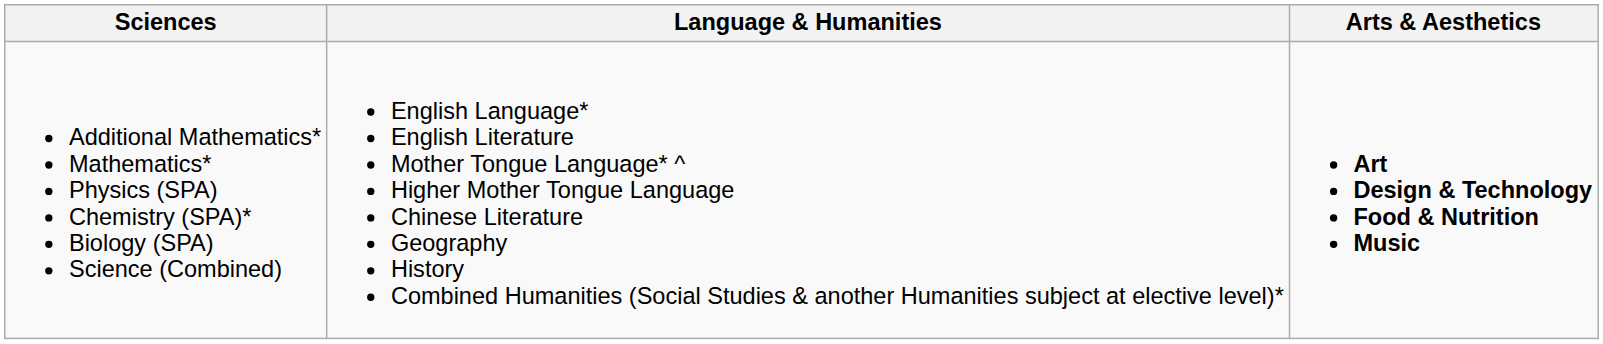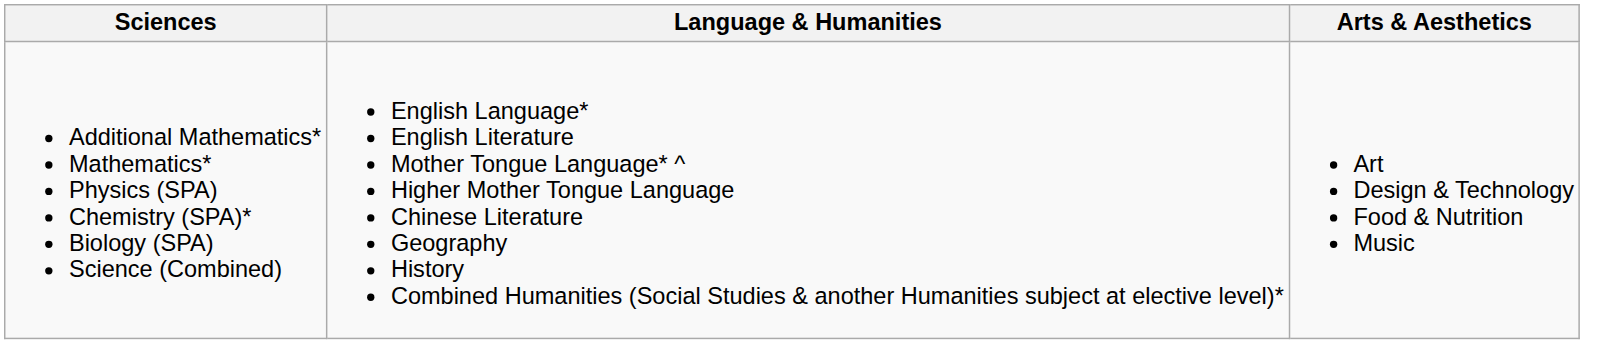(1443, 203) bold -> (1434, 203) normal
